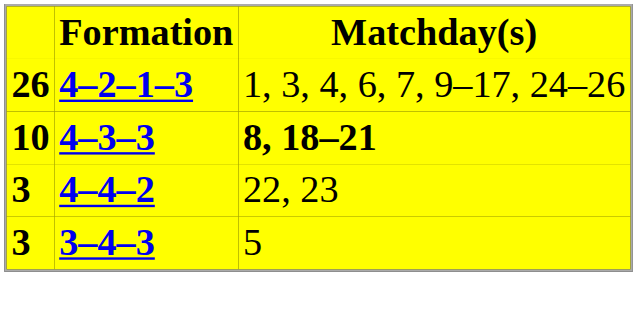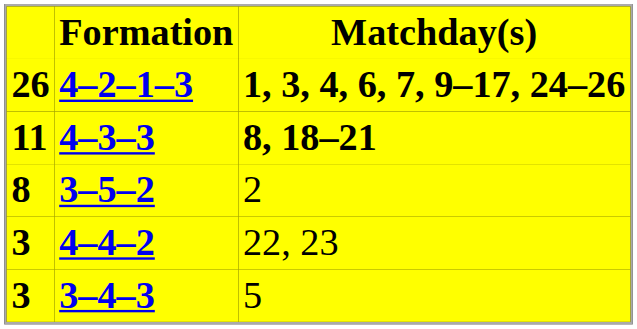(434, 84) normal -> (434, 84) bold
(31, 137) 10 -> (29, 137) 11
+ row: (107, 189)
